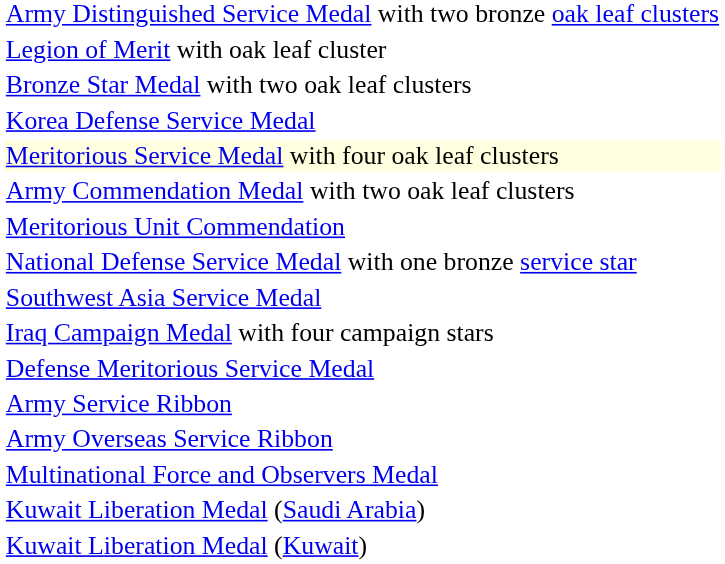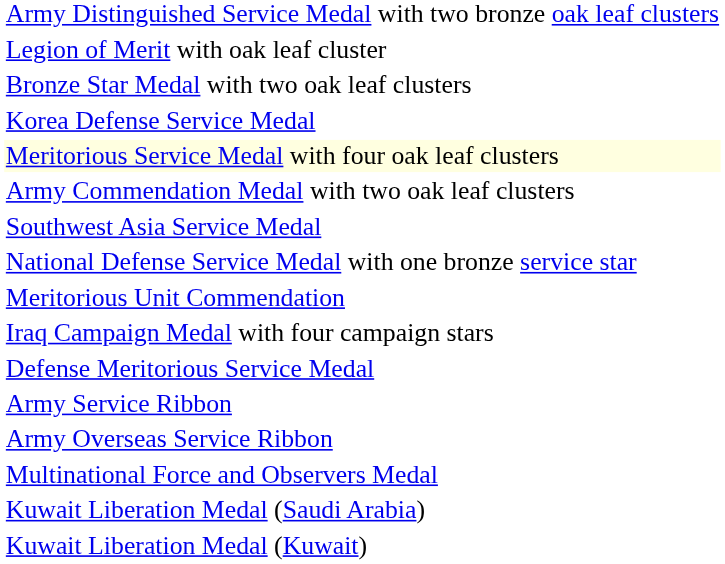(175, 226) Meritorious Unit Commendation -> (164, 226) Southwest Asia Service Medal
(164, 297) Southwest Asia Service Medal -> (175, 297) Meritorious Unit Commendation
